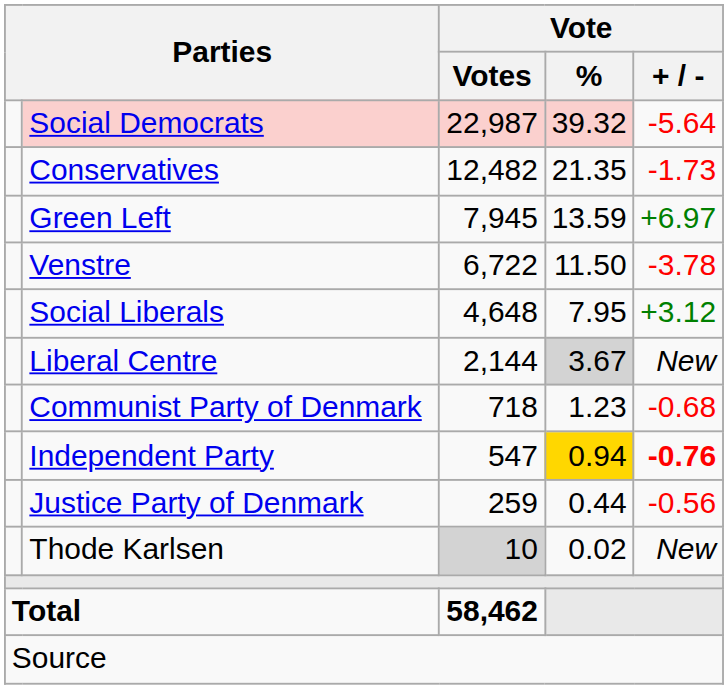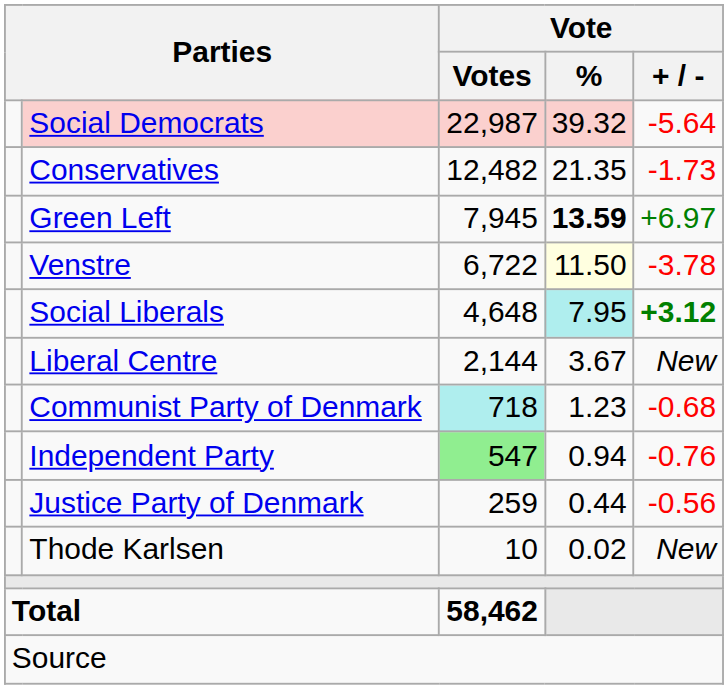(589, 218) normal -> (589, 218) bold
(590, 265) no background -> (590, 265) lightyellow background
(597, 312) no background -> (597, 312) paleturquoise background
(678, 312) normal -> (678, 312) bold
(597, 360) lightgrey background -> (597, 360) no background
(513, 407) no background -> (513, 407) paleturquoise background
(513, 455) no background -> (513, 455) lightgreen background
(597, 455) gold background -> (597, 455) no background
(682, 455) bold -> (682, 455) normal
(521, 550) lightgrey background -> (521, 550) no background
